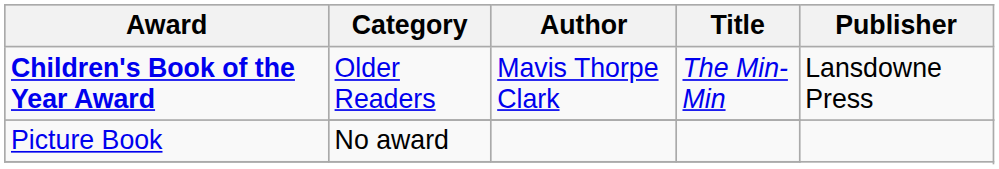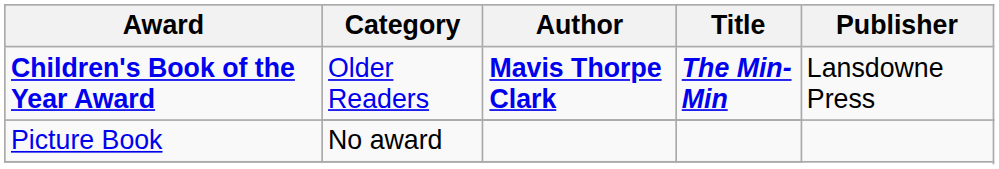(578, 83) normal -> (576, 83) bold
(735, 83) normal -> (737, 83) bold
